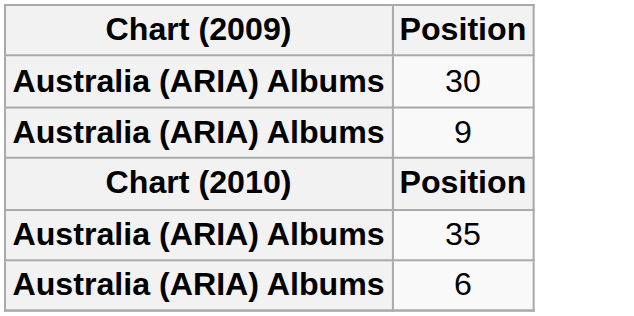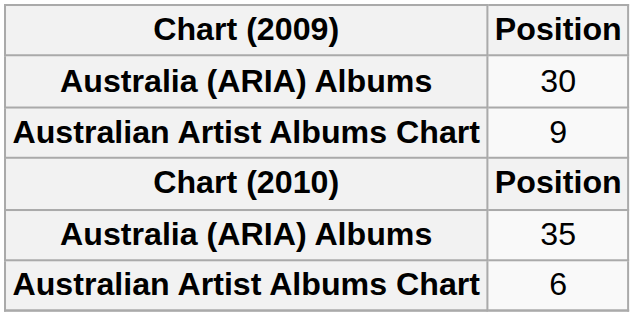(199, 132) Australia (ARIA) Albums -> (246, 132) Australian Artist Albums Chart
(199, 285) Australia (ARIA) Albums -> (246, 285) Australian Artist Albums Chart
